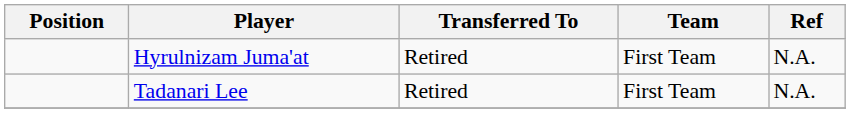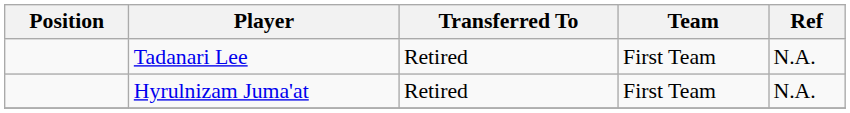rows swapped: (221, 56) <-> (191, 90)
